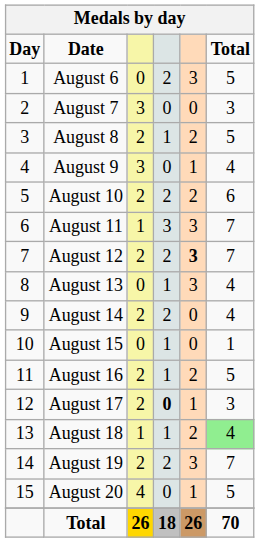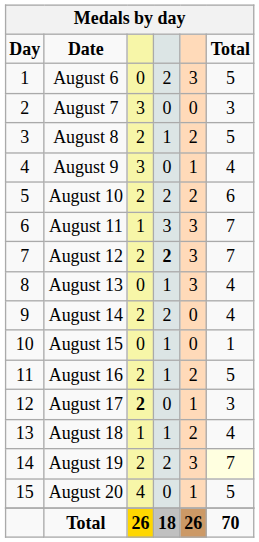(167, 256) normal -> (167, 256) bold
(193, 256) bold -> (193, 256) normal
(140, 404) normal -> (140, 404) bold
(167, 404) bold -> (167, 404) normal
(230, 433) lightgreen background -> (230, 433) no background
(230, 463) no background -> (230, 463) lightyellow background
